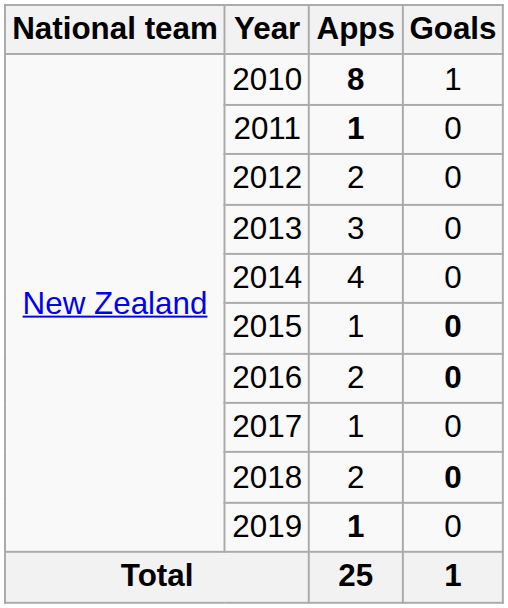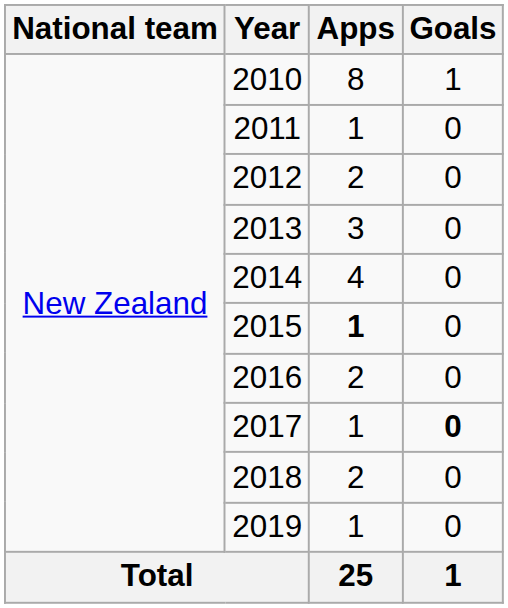(356, 79) bold -> (356, 79) normal
(356, 128) bold -> (356, 128) normal
(356, 327) normal -> (356, 327) bold
(453, 327) bold -> (453, 327) normal
(453, 377) bold -> (453, 377) normal
(453, 427) normal -> (453, 427) bold
(453, 476) bold -> (453, 476) normal
(356, 526) bold -> (356, 526) normal
